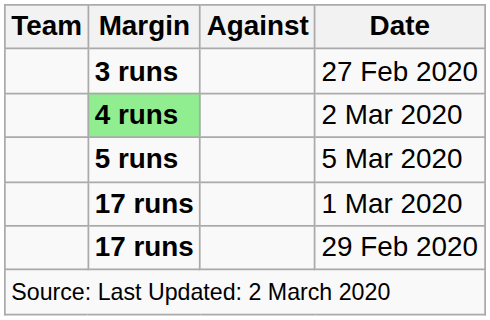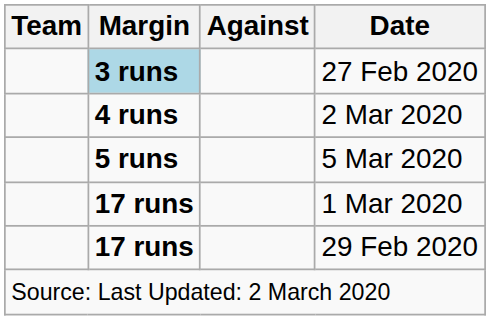(137, 70) no background -> (137, 70) lightblue background
(137, 114) lightgreen background -> (137, 114) no background
